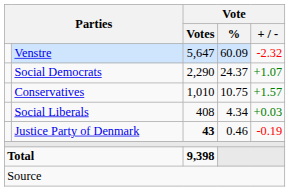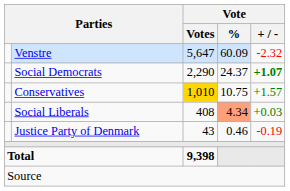(268, 72) normal -> (268, 72) bold
(201, 92) no background -> (201, 92) gold background
(237, 111) no background -> (237, 111) lightsalmon background
(208, 131) bold -> (208, 131) normal
